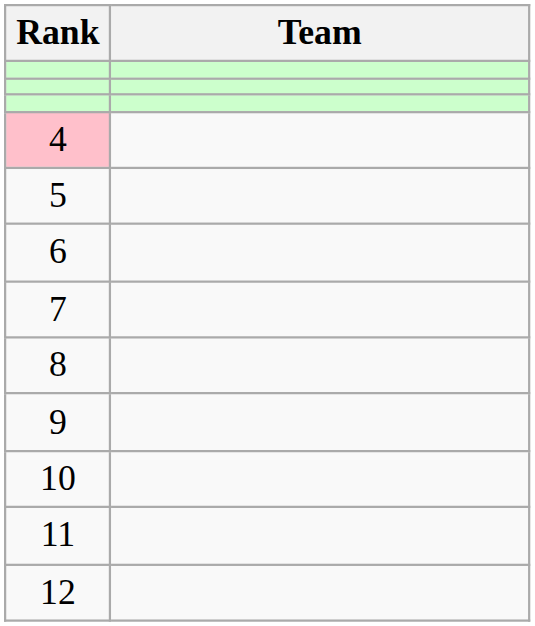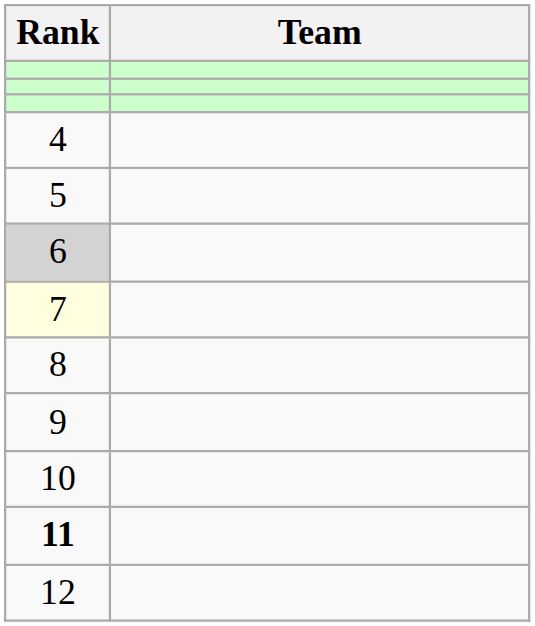(58, 138) pink background -> (58, 138) no background
(58, 251) no background -> (58, 251) lightgrey background
(58, 308) no background -> (58, 308) lightyellow background
(58, 534) normal -> (58, 534) bold
